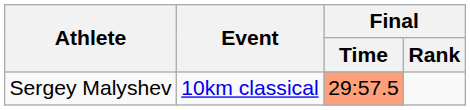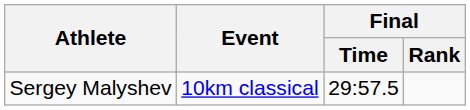(364, 88) lightsalmon background -> (364, 88) no background
